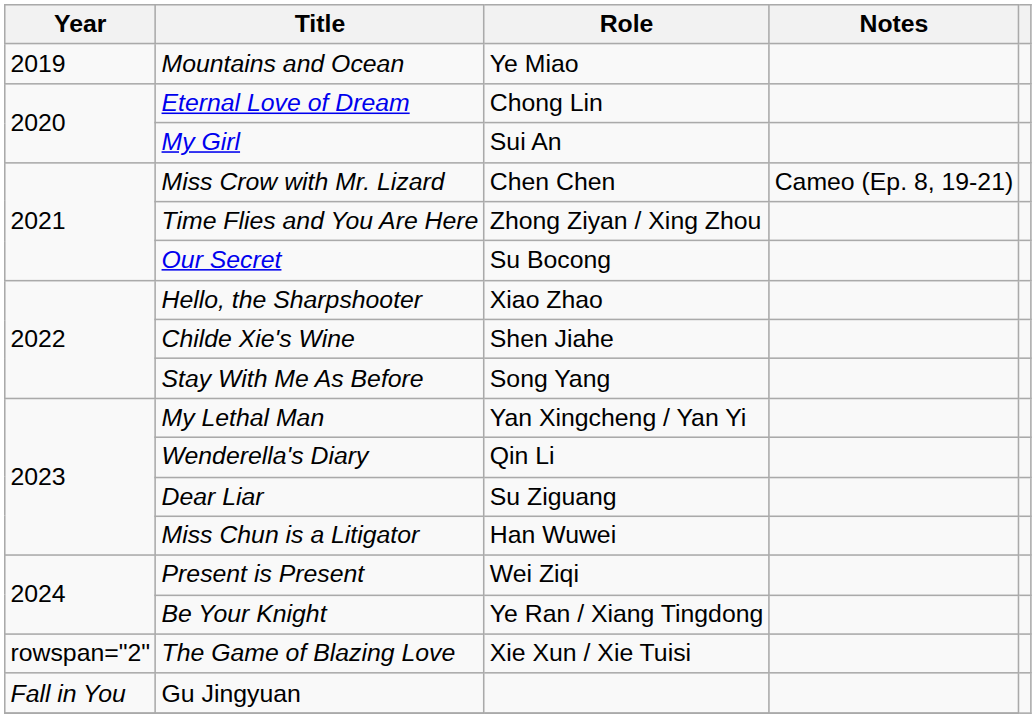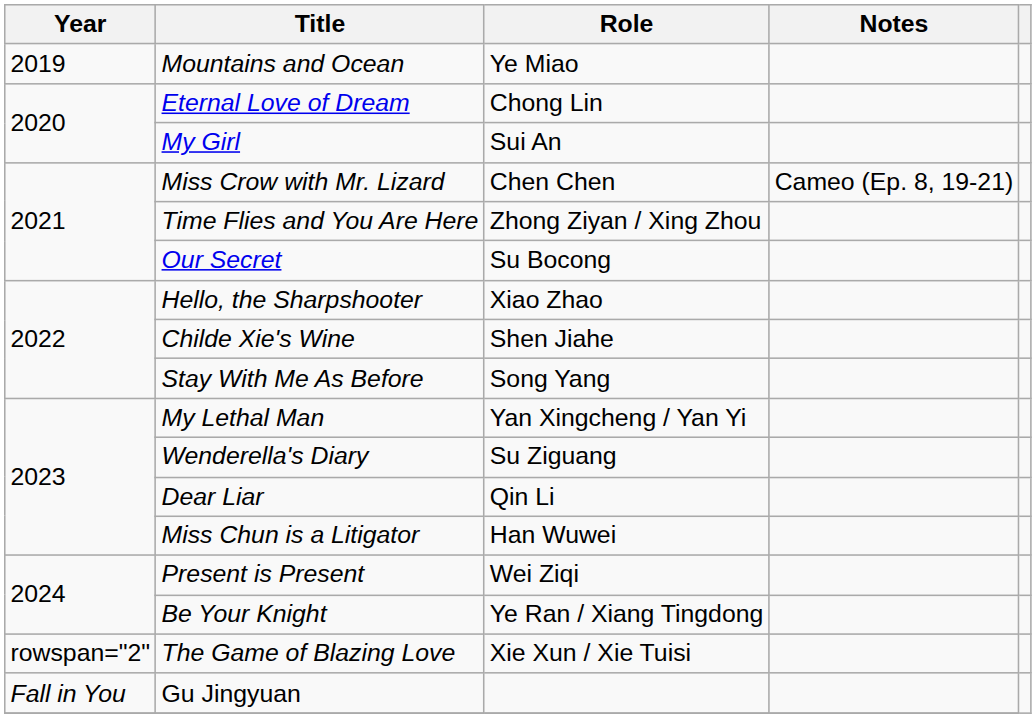(522, 456) Qin Li -> (553, 456) Su Ziguang
(553, 496) Su Ziguang -> (522, 496) Qin Li
